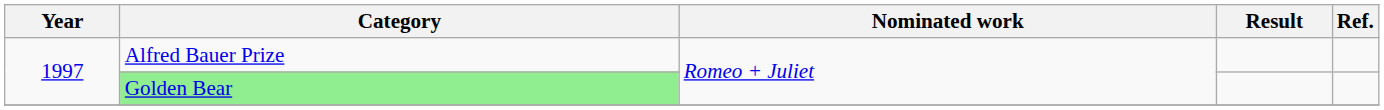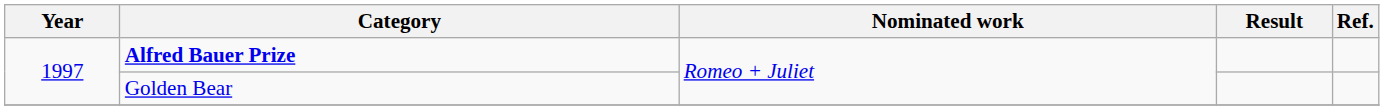(205, 54) normal -> (210, 54) bold
(179, 88) lightgreen background -> (179, 88) no background
